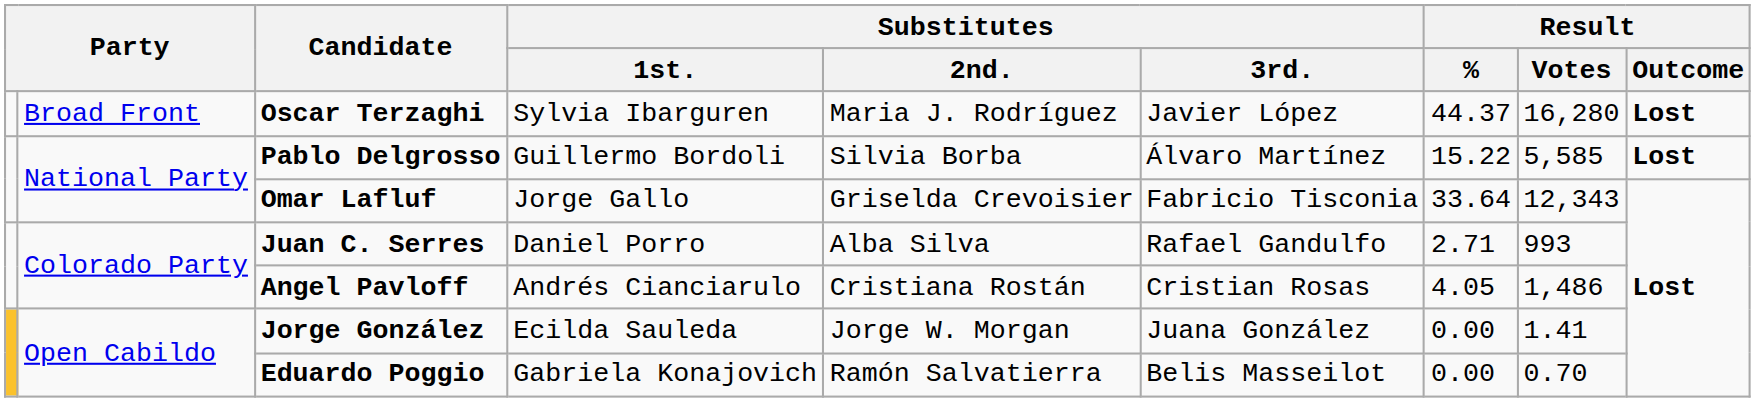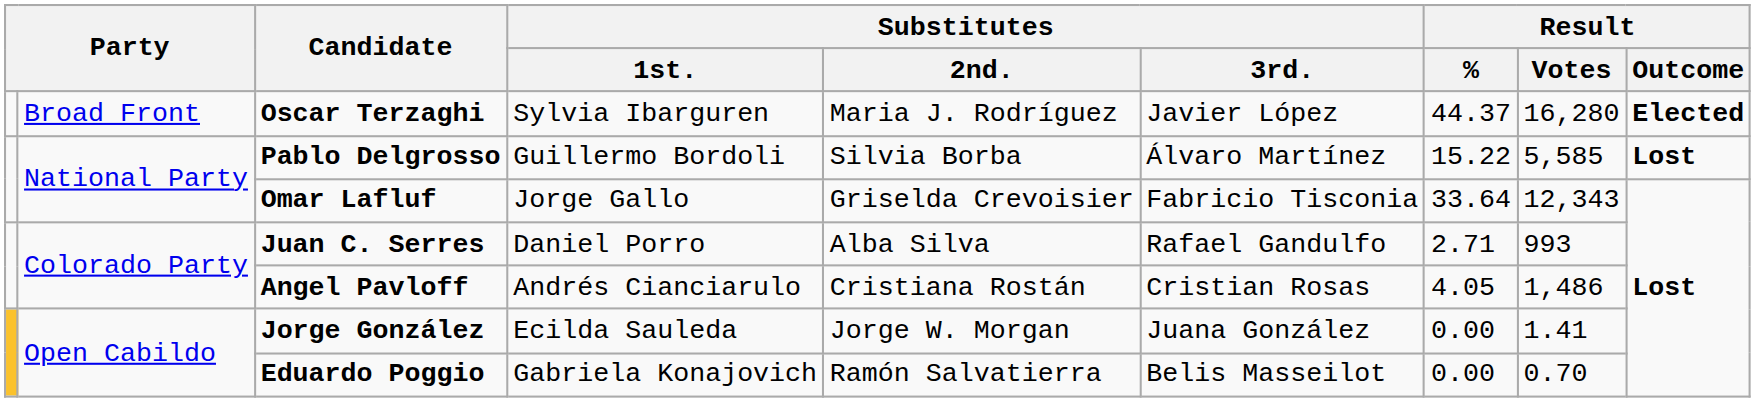(1664, 114) Lost -> (1688, 114) Elected
